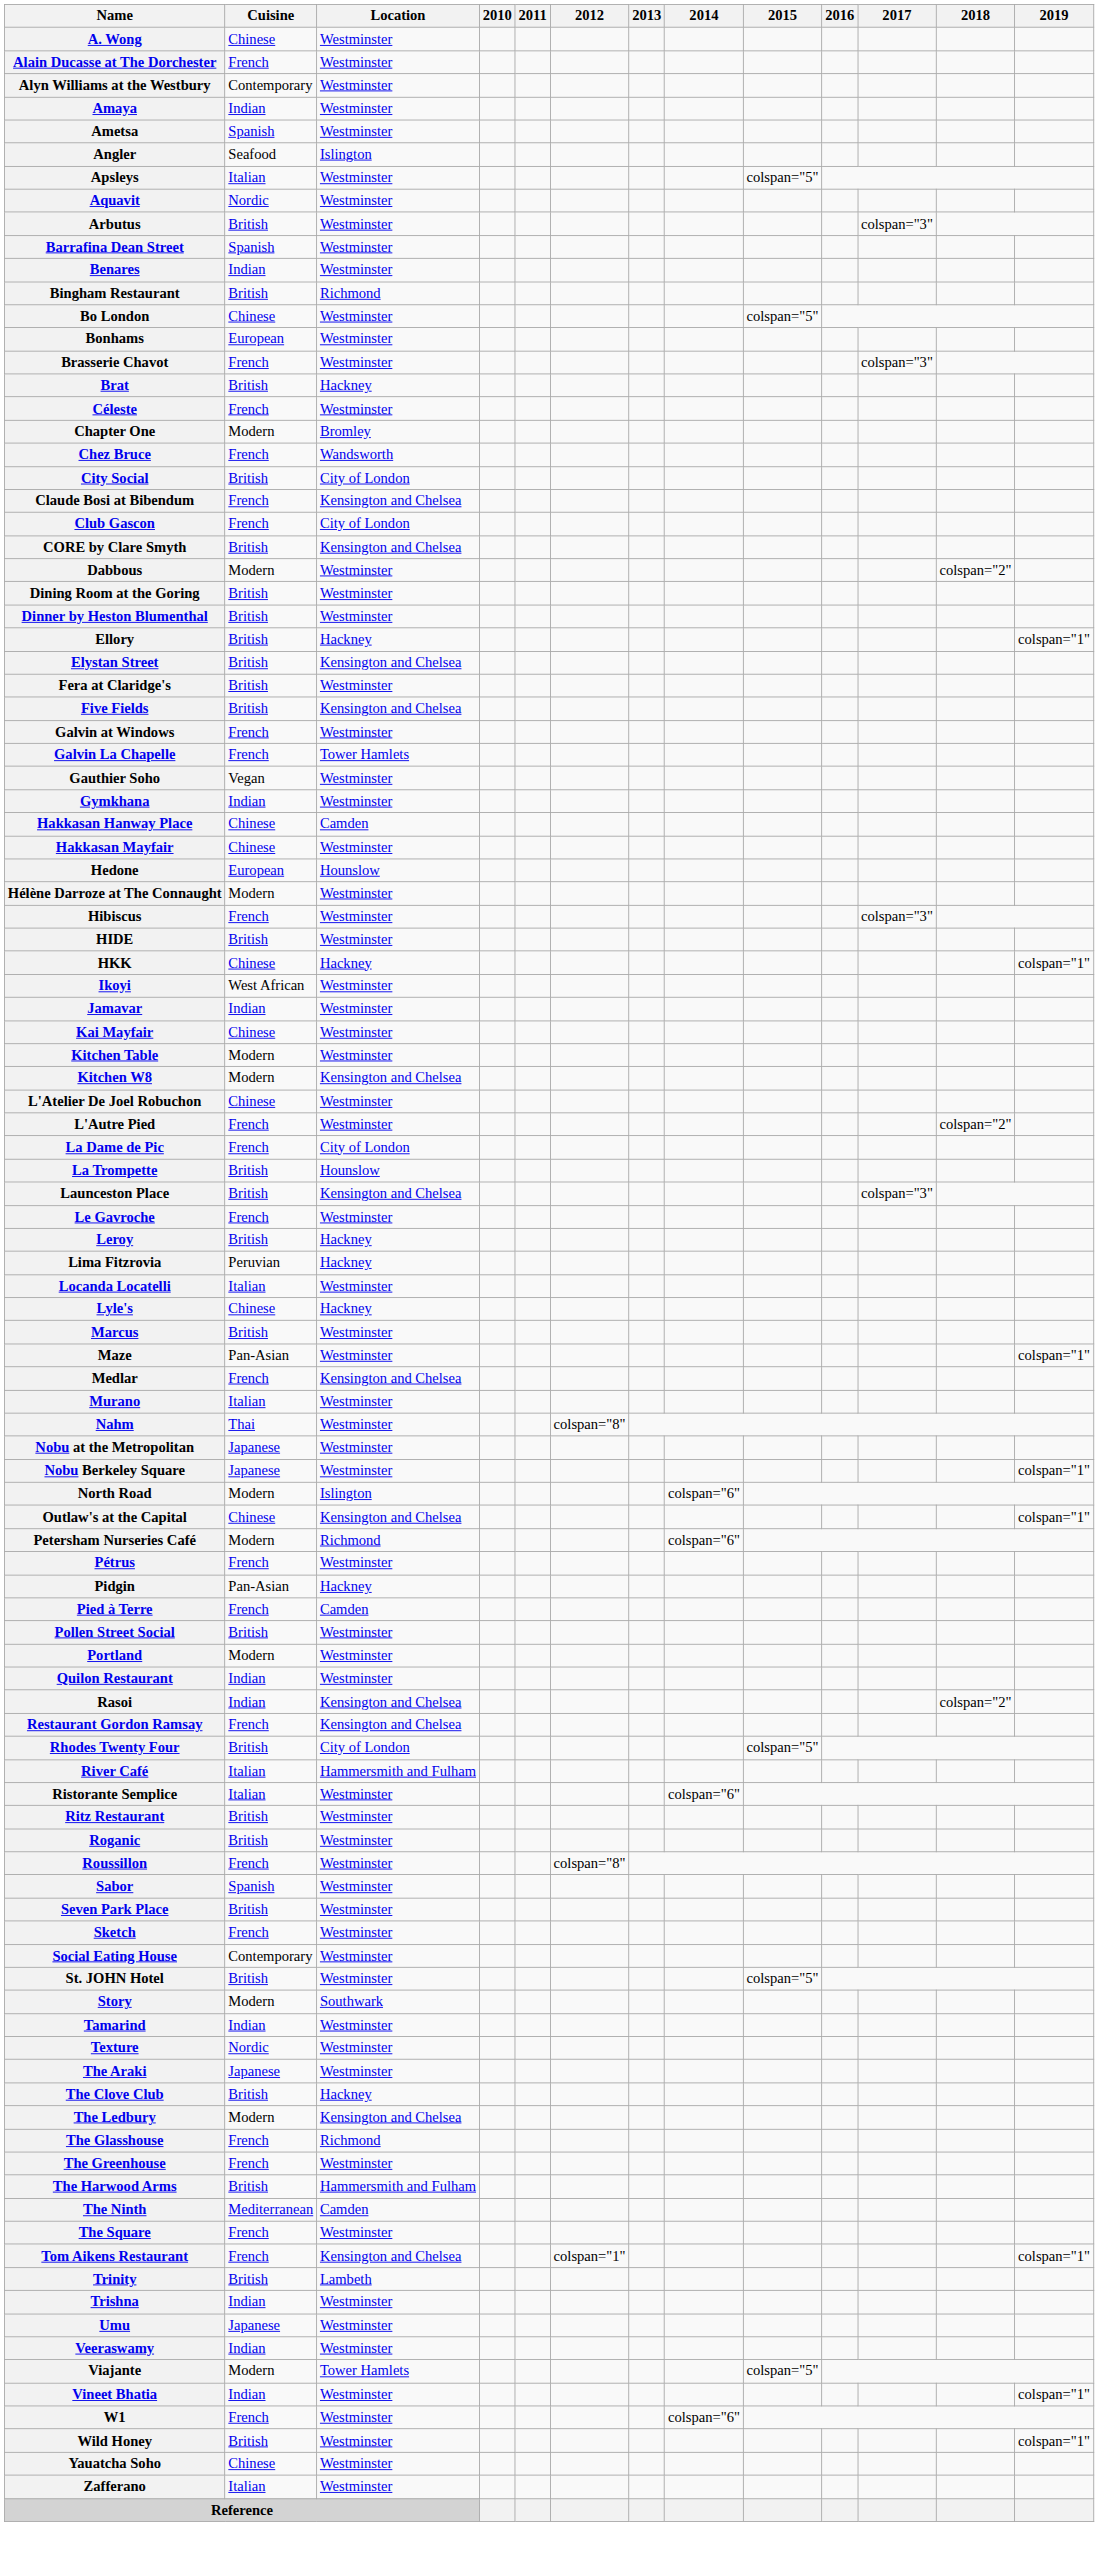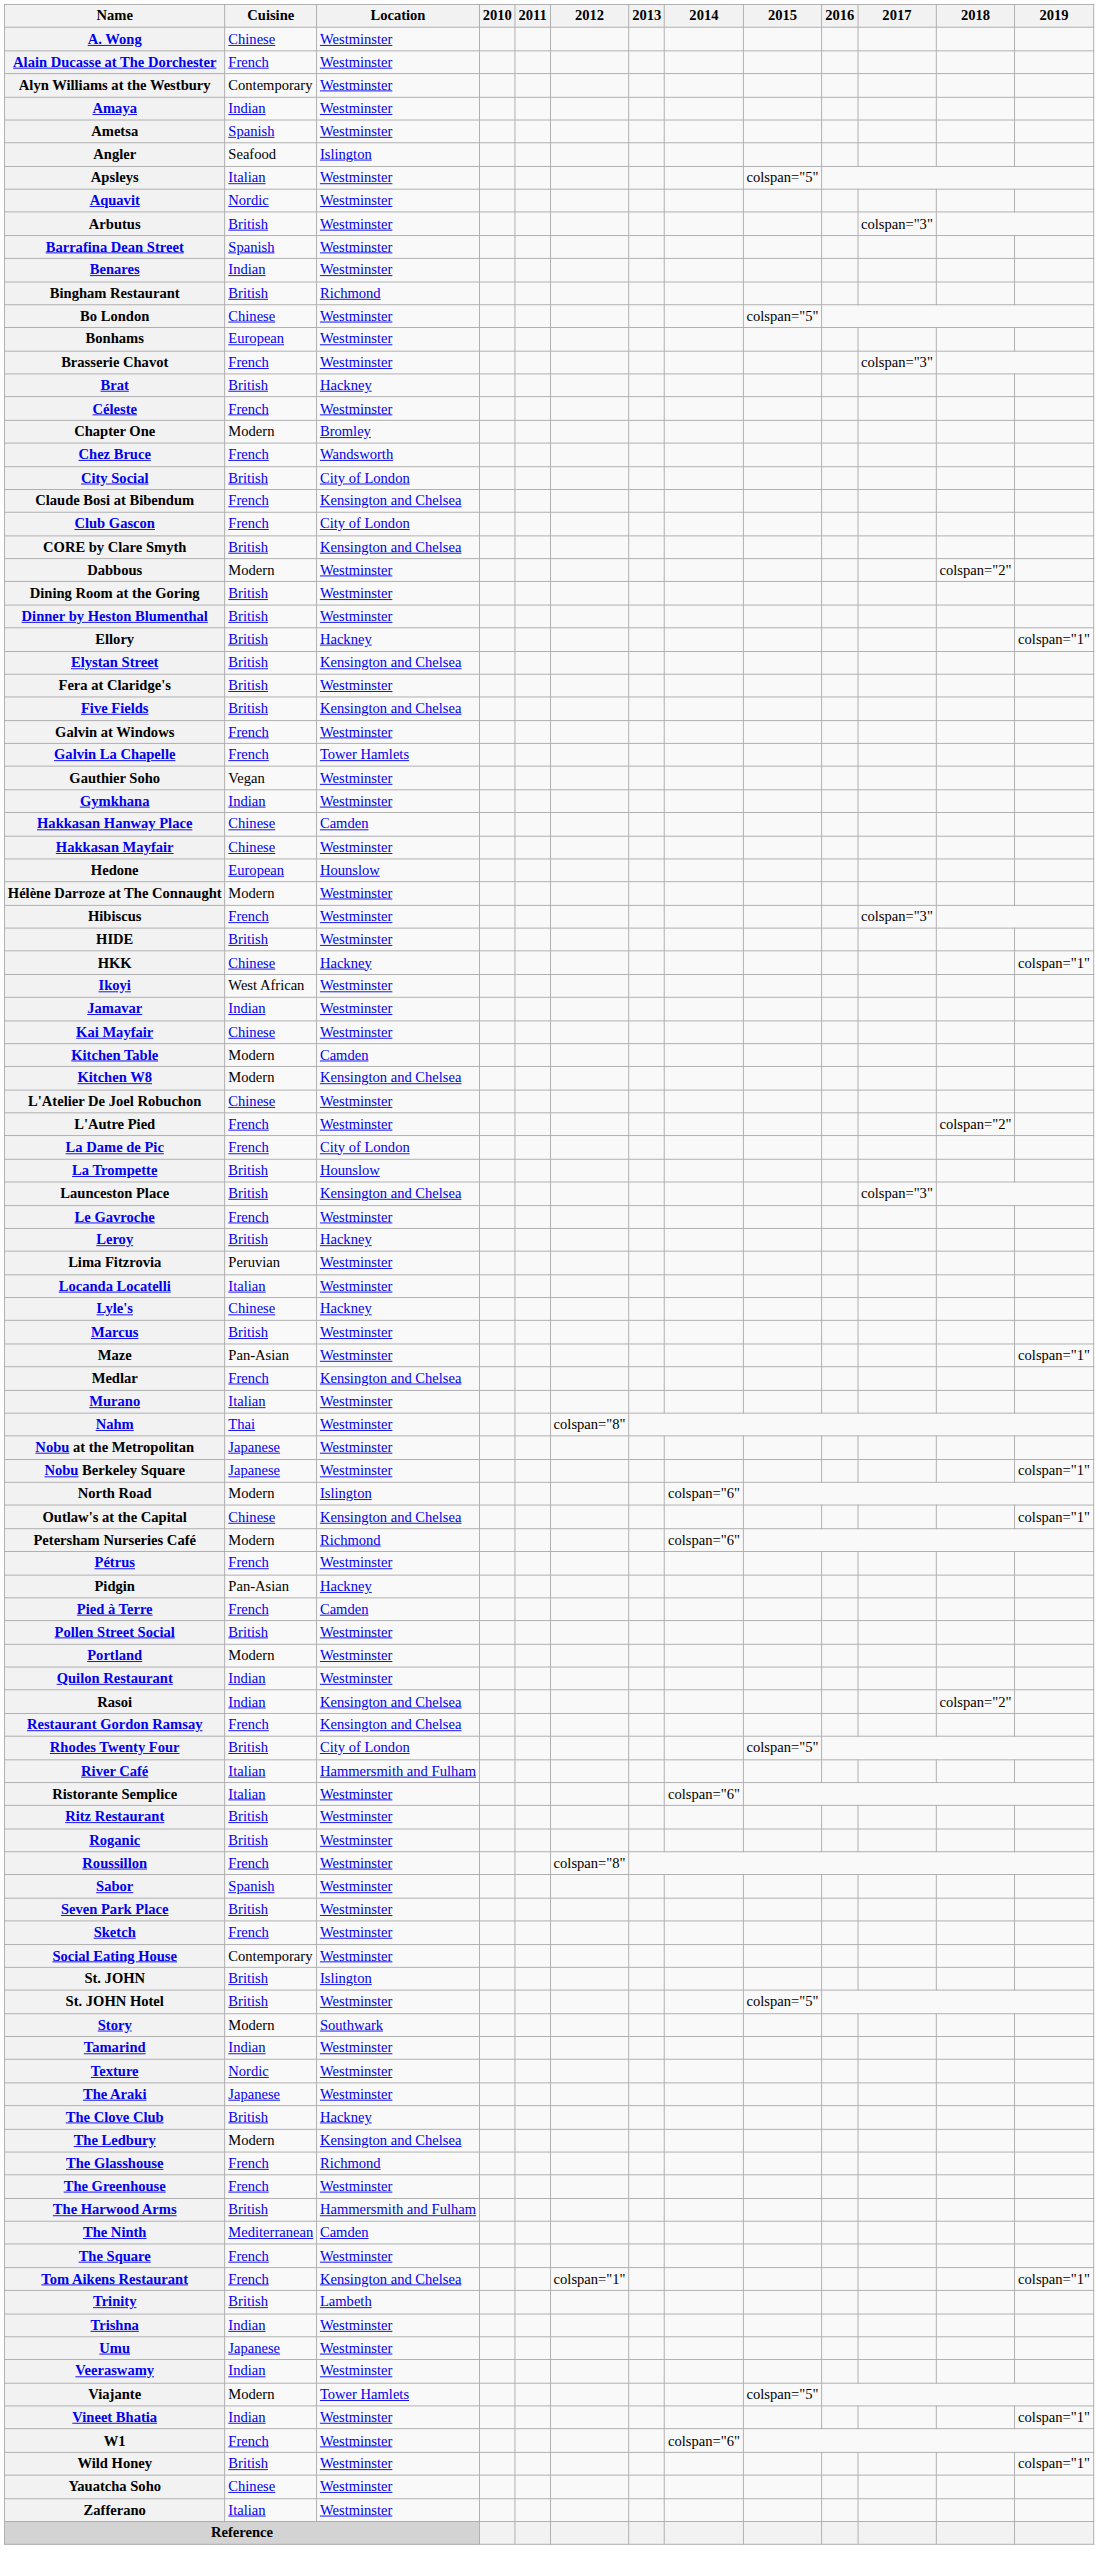(356, 1055) Westminster -> (344, 1055) Camden
(346, 1262) Hackney -> (356, 1262) Westminster
+ row: (115, 1978)
